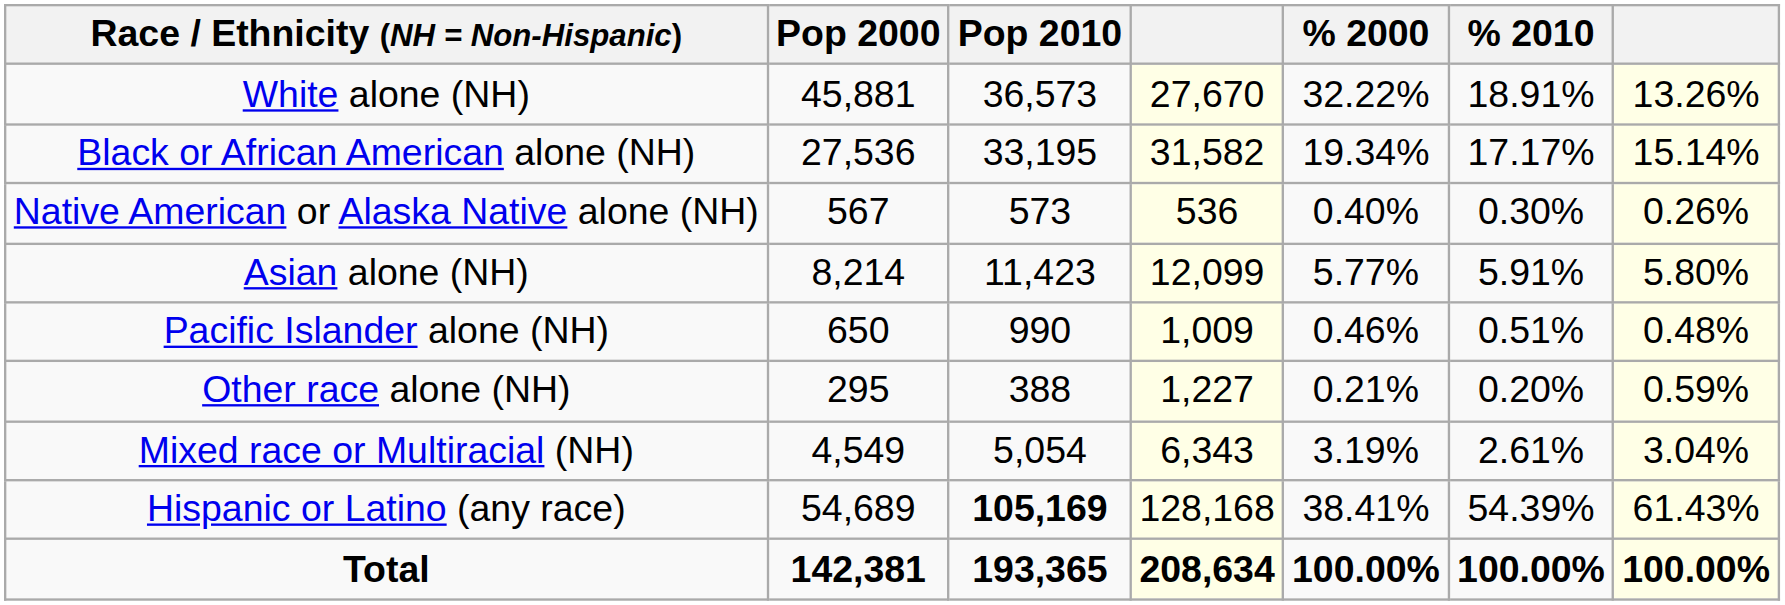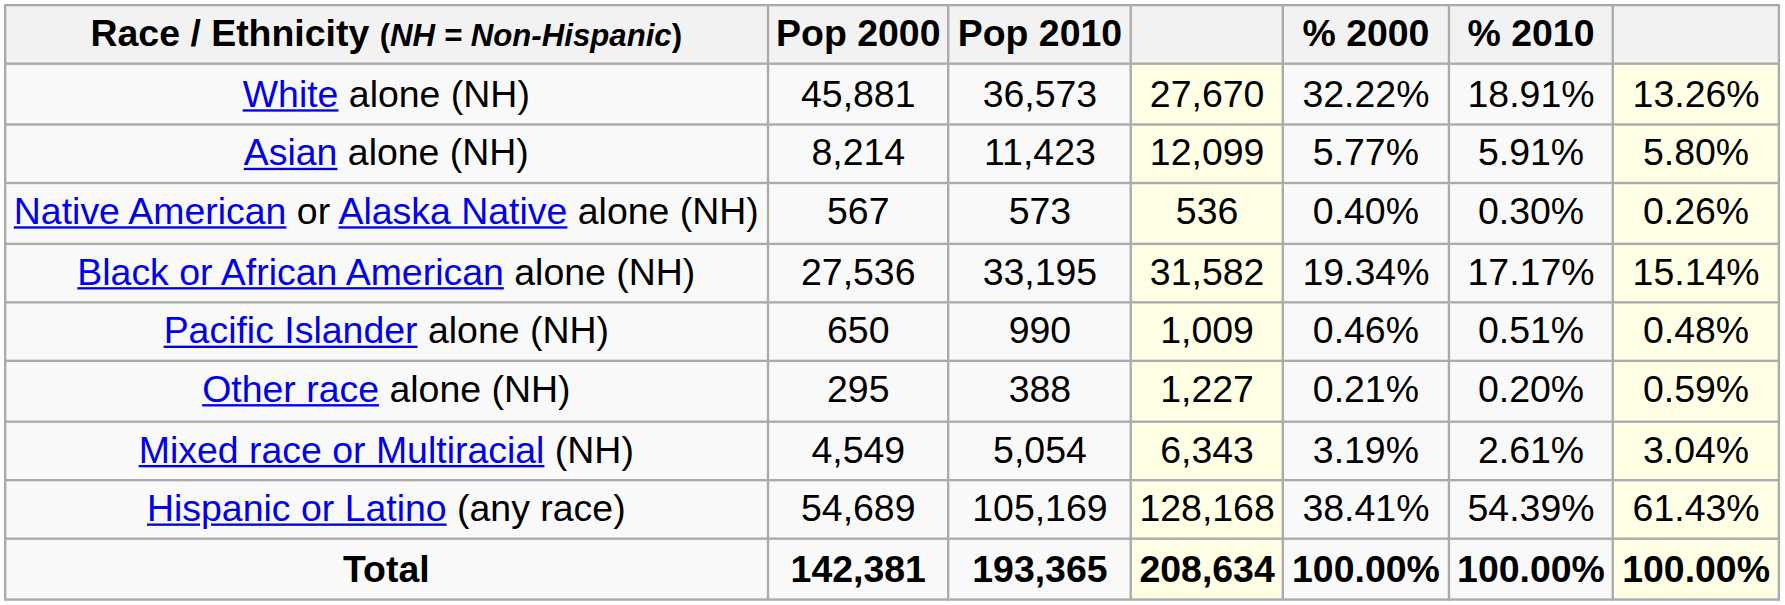rows swapped: (386, 152) <-> (386, 271)
(1040, 509) bold -> (1040, 509) normal
